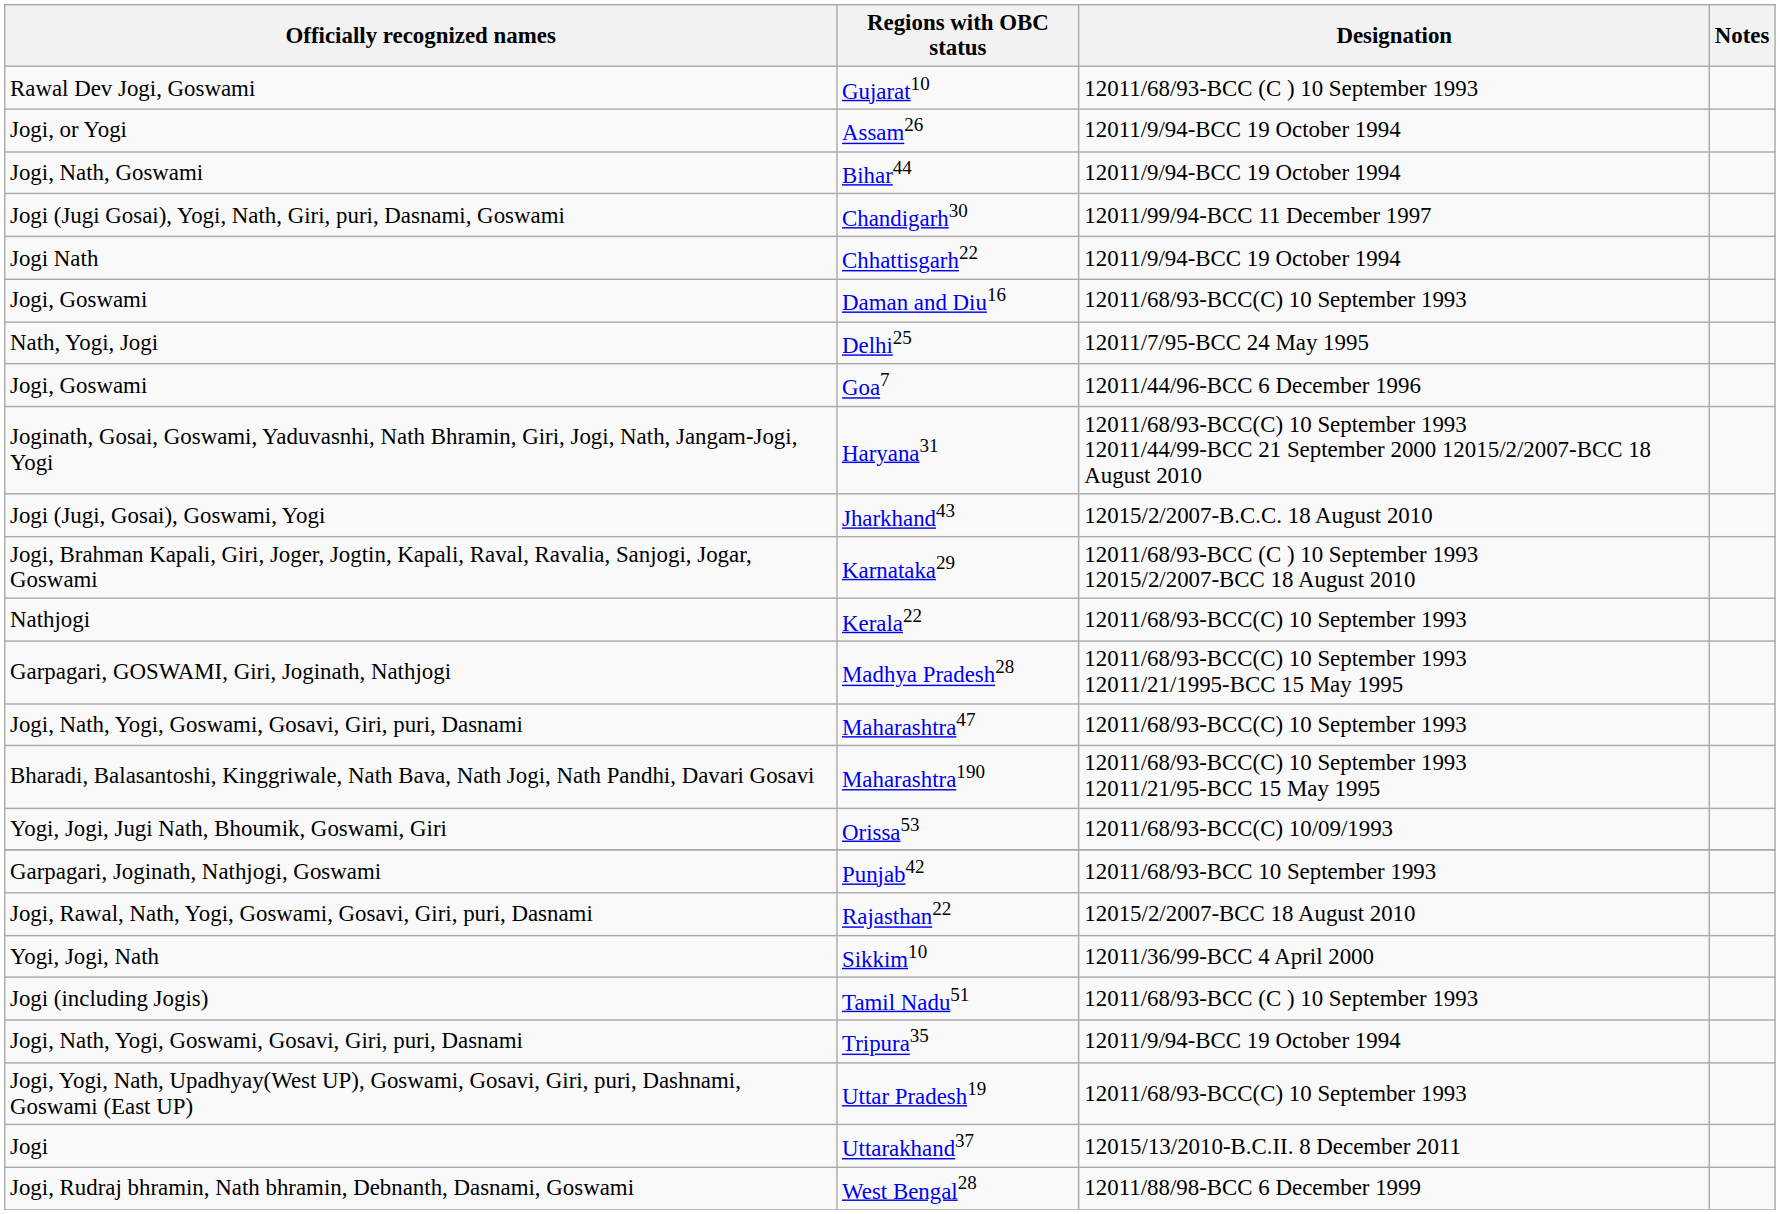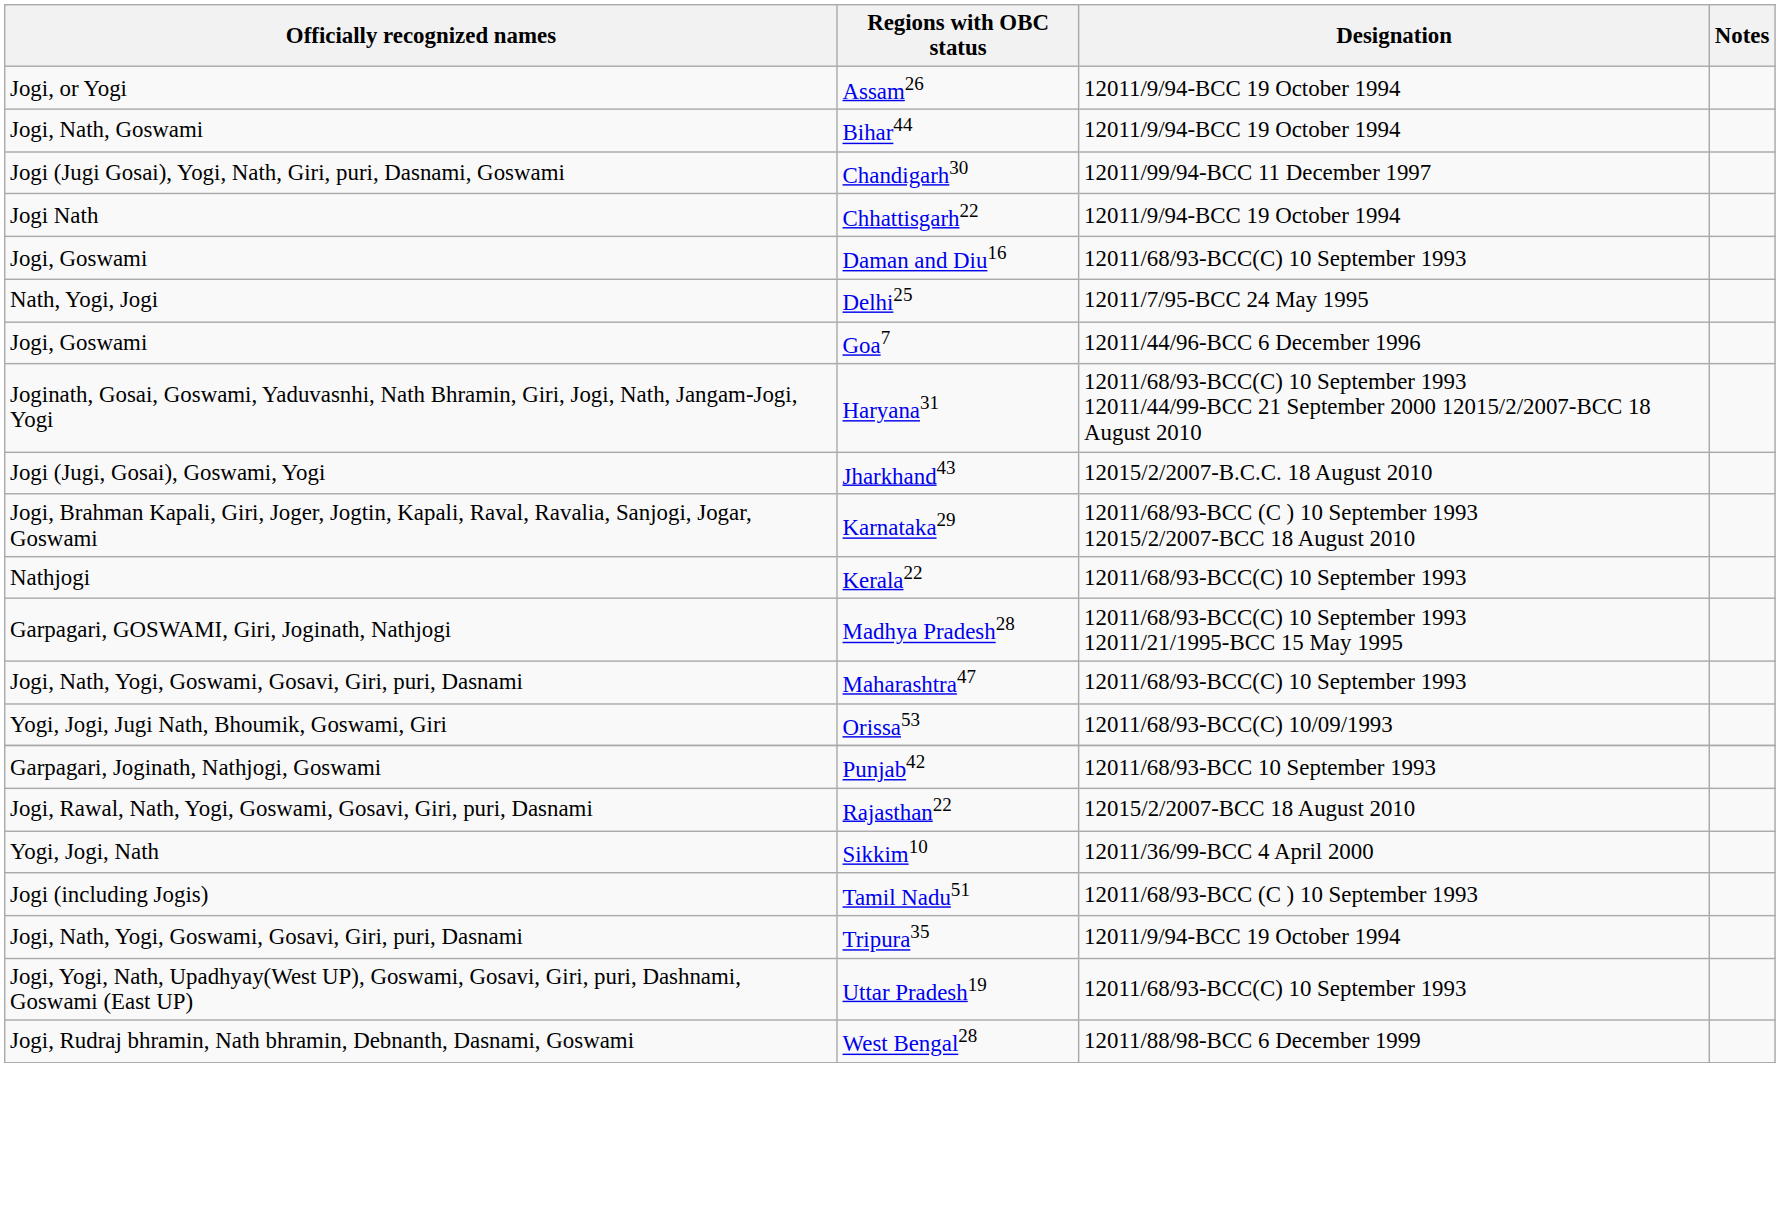- row: (886, 87)
- row: (913, 776)
- row: (908, 1145)
